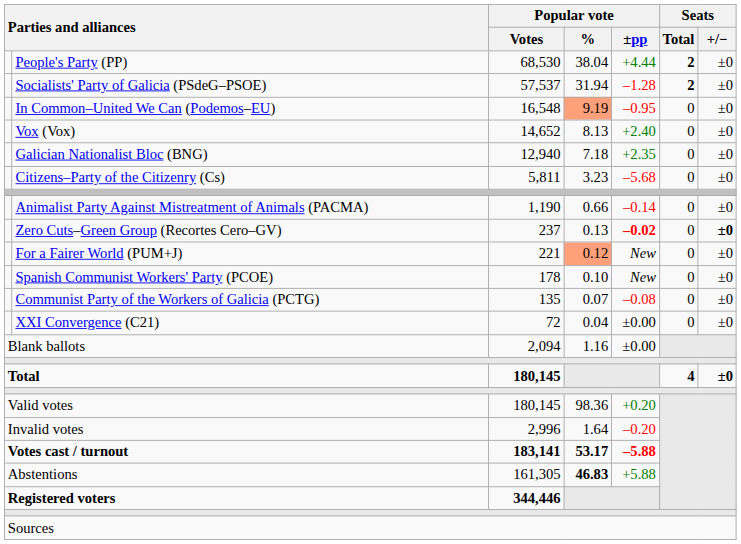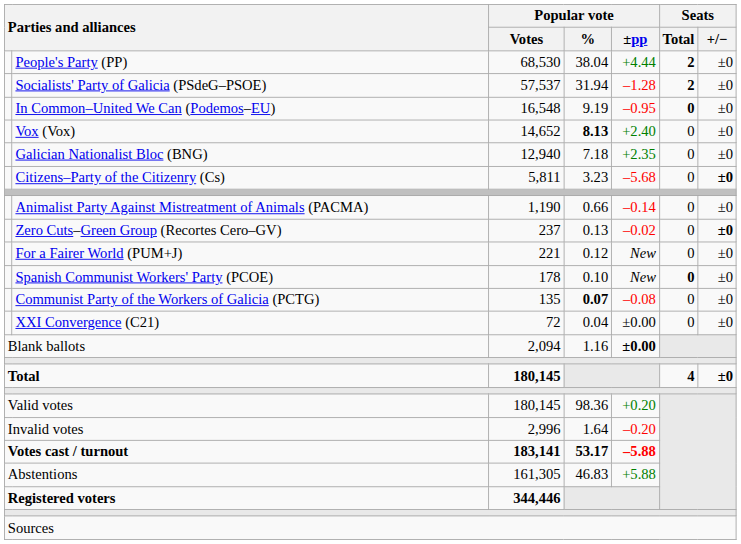(595, 108) lightsalmon background -> (595, 108) no background
(691, 108) normal -> (691, 108) bold
(595, 131) normal -> (595, 131) bold
(725, 177) normal -> (725, 177) bold
(639, 230) bold -> (639, 230) normal
(595, 253) lightsalmon background -> (595, 253) no background
(691, 276) normal -> (691, 276) bold
(595, 299) normal -> (595, 299) bold
(639, 346) normal -> (639, 346) bold
(592, 474) bold -> (592, 474) normal
